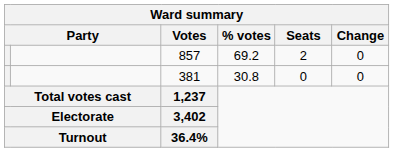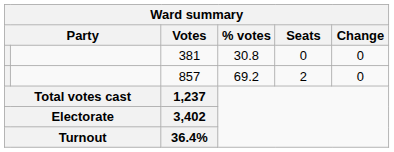rows swapped: (189, 56) <-> (189, 76)
